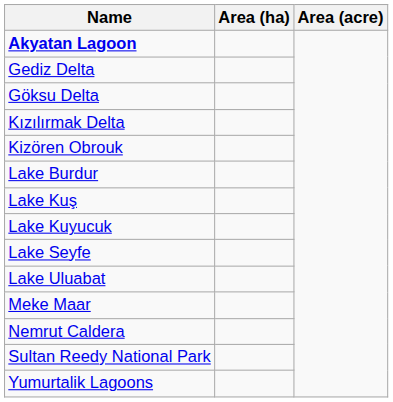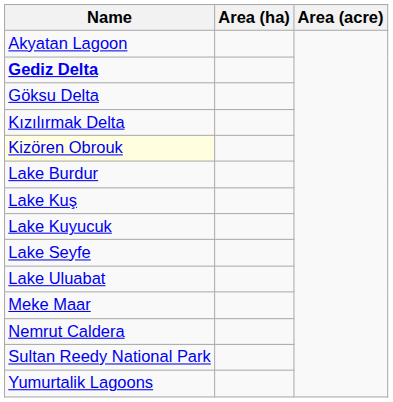(72, 43) bold -> (68, 43) normal
(51, 69) normal -> (53, 69) bold
(66, 148) no background -> (66, 148) lightyellow background
